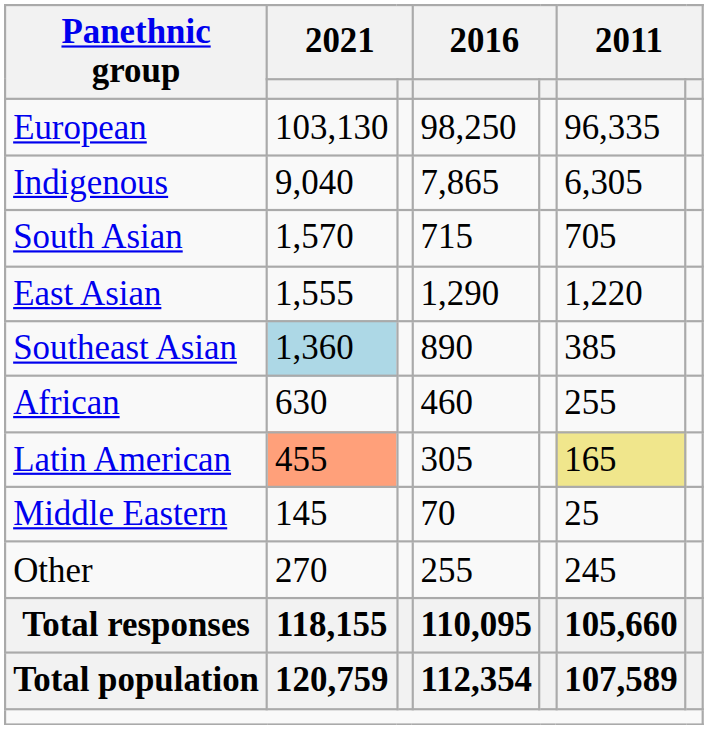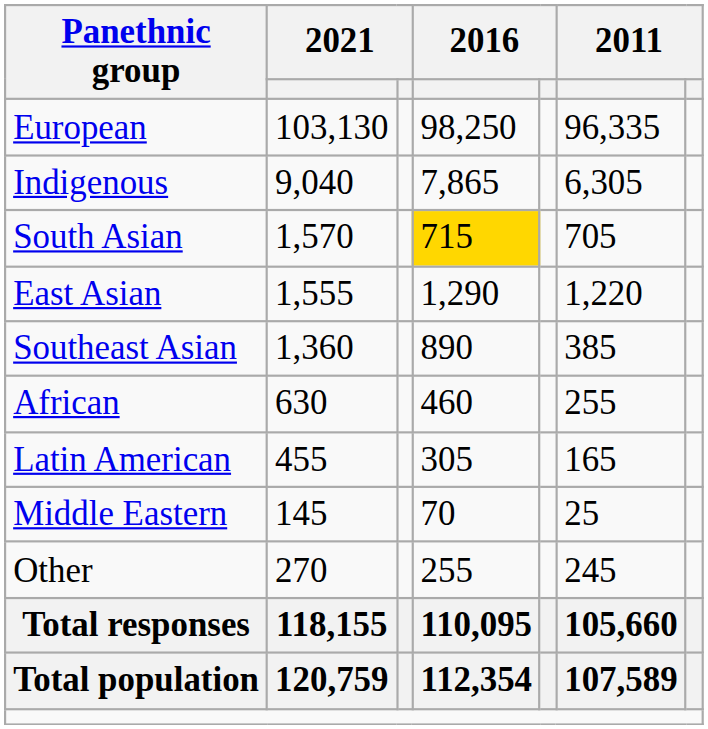(447, 237) no background -> (447, 237) gold background
(314, 347) lightblue background -> (314, 347) no background
(301, 458) lightsalmon background -> (301, 458) no background
(590, 458) khaki background -> (590, 458) no background
